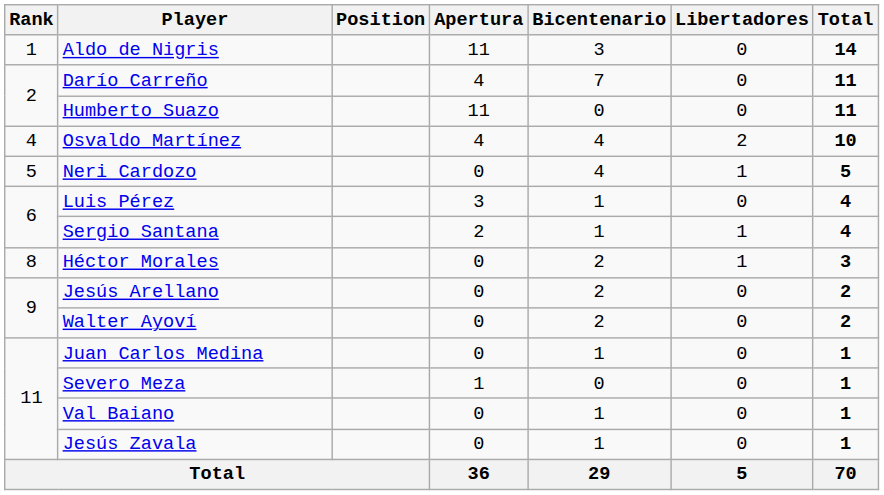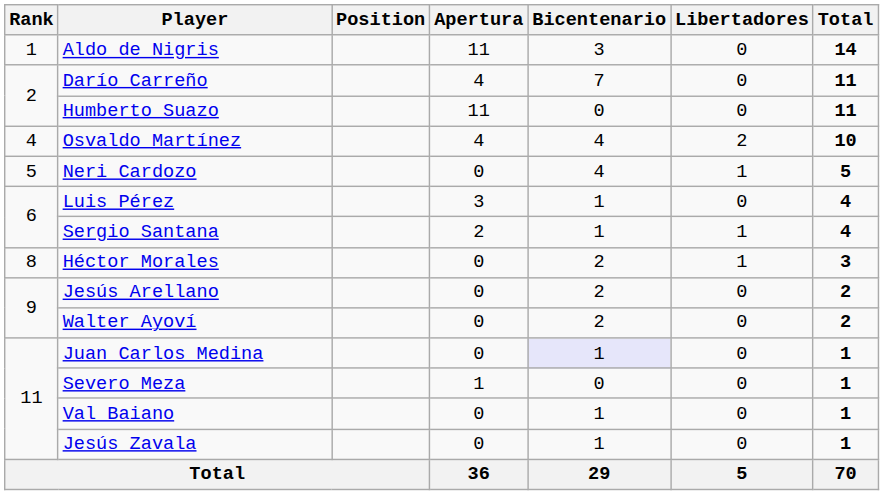(599, 353) no background -> (599, 353) lavender background
